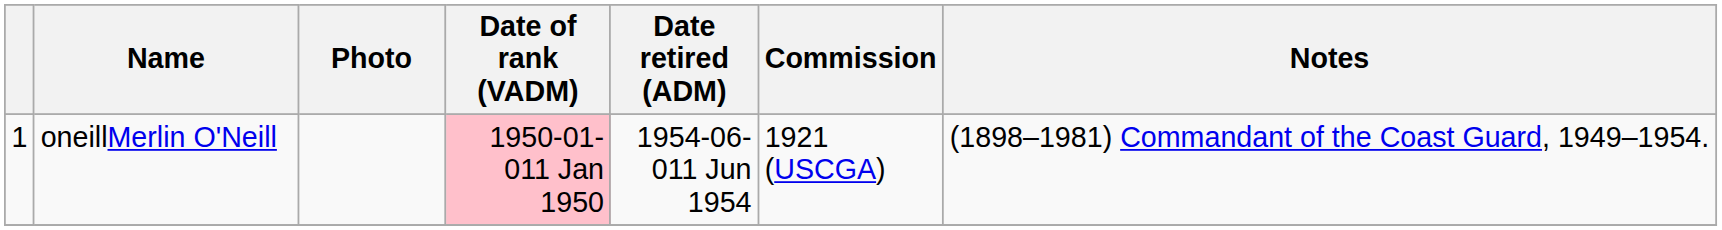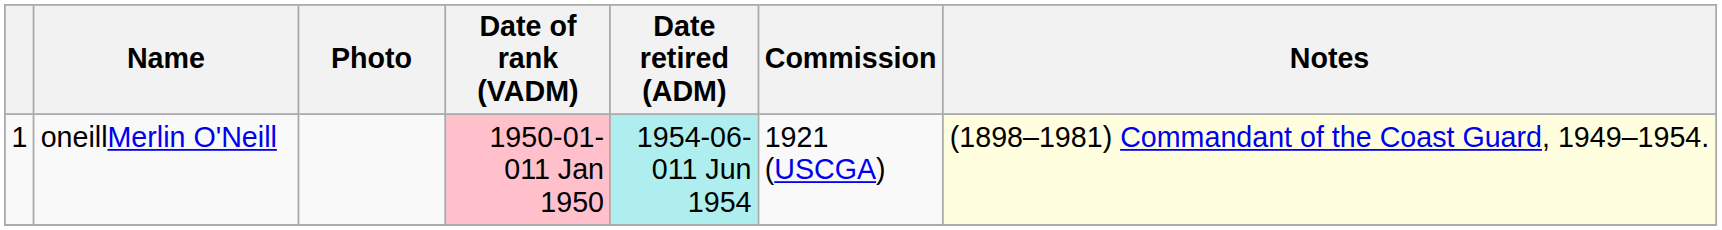(694, 169) no background -> (694, 169) paleturquoise background
(1330, 137) no background -> (1330, 137) lightyellow background
